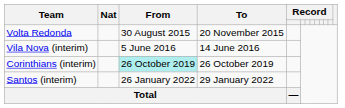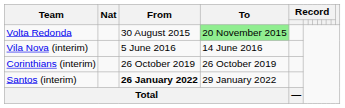(242, 32) no background -> (244, 32) lightgreen background
(158, 64) paleturquoise background -> (158, 64) no background
(158, 79) normal -> (159, 79) bold
